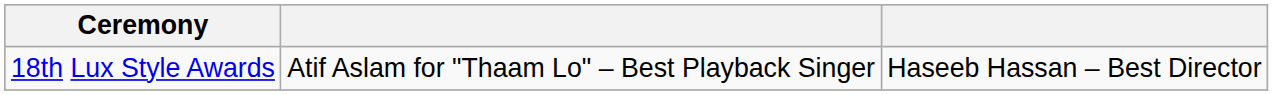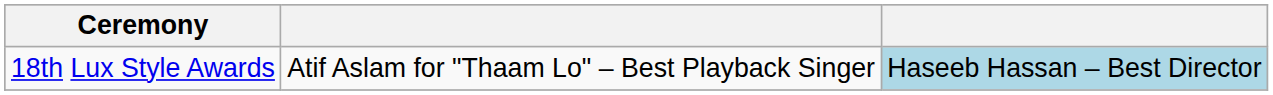(1074, 68) no background -> (1074, 68) lightblue background
